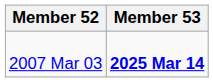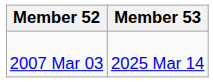(157, 63) bold -> (158, 63) normal
